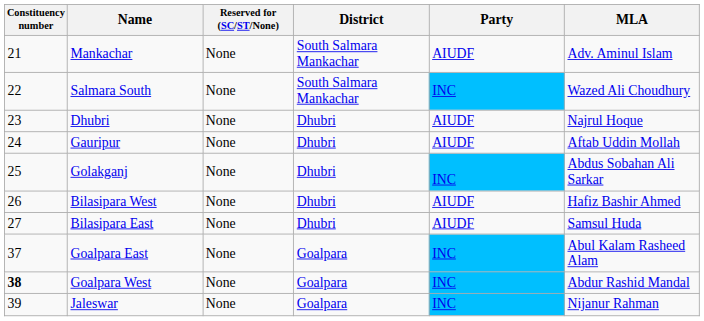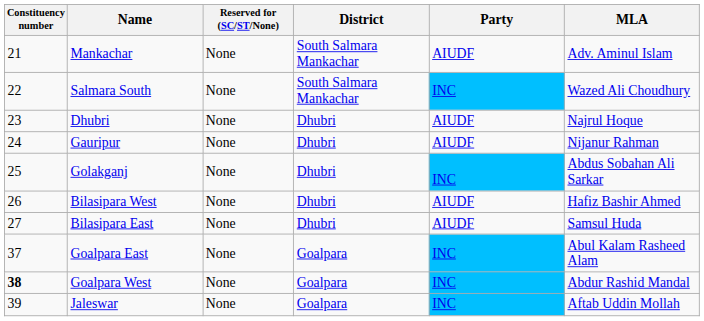(624, 142) Aftab Uddin Mollah -> (613, 142) Nijanur Rahman
(613, 304) Nijanur Rahman -> (624, 304) Aftab Uddin Mollah
